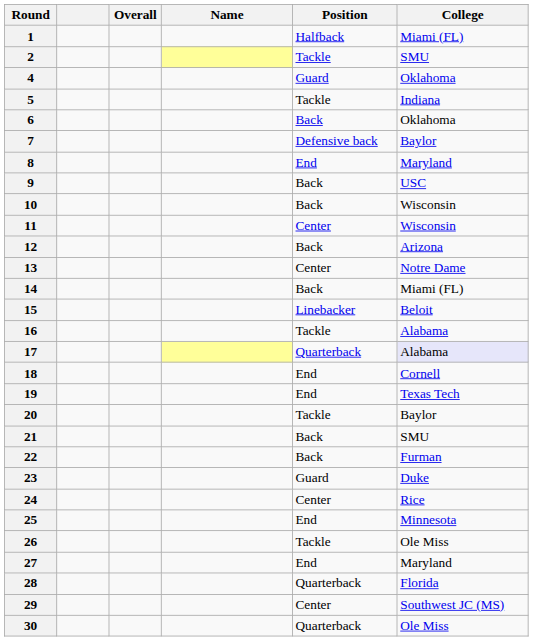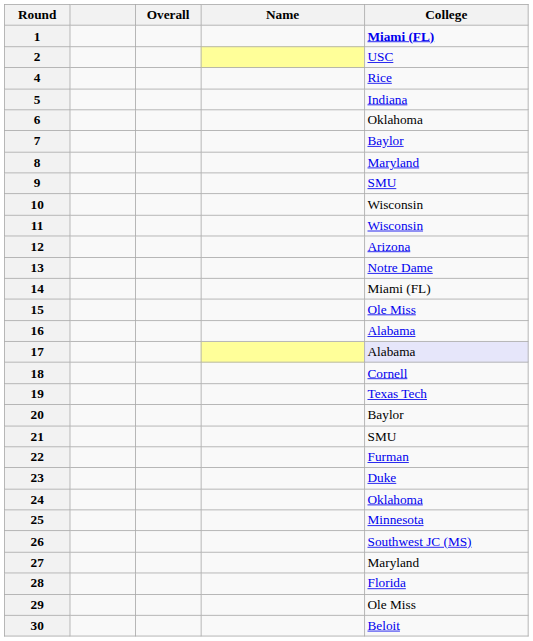- column: (345, 15)
(432, 36) normal -> (401, 36) bold
(415, 57) SMU -> (380, 57) USC
(428, 78) Oklahoma -> (380, 78) Rice
(413, 183) USC -> (382, 183) SMU
(416, 309) Beloit -> (392, 309) Ole Miss
(412, 499) Rice -> (395, 499) Oklahoma
(424, 541) Ole Miss -> (420, 541) Southwest JC (MS)
(452, 604) Southwest JC (MS) -> (392, 604) Ole Miss
(424, 625) Ole Miss -> (384, 625) Beloit
